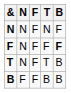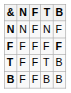(23, 46) N -> (22, 46) F
(23, 63) N -> (22, 63) F
